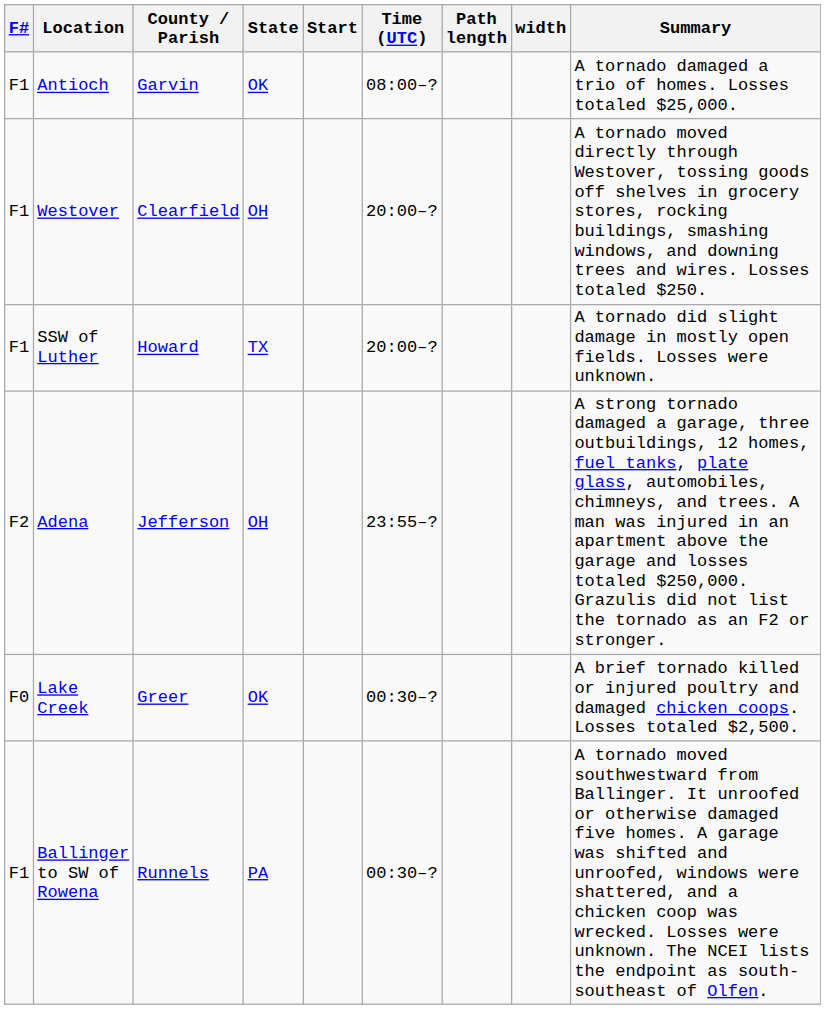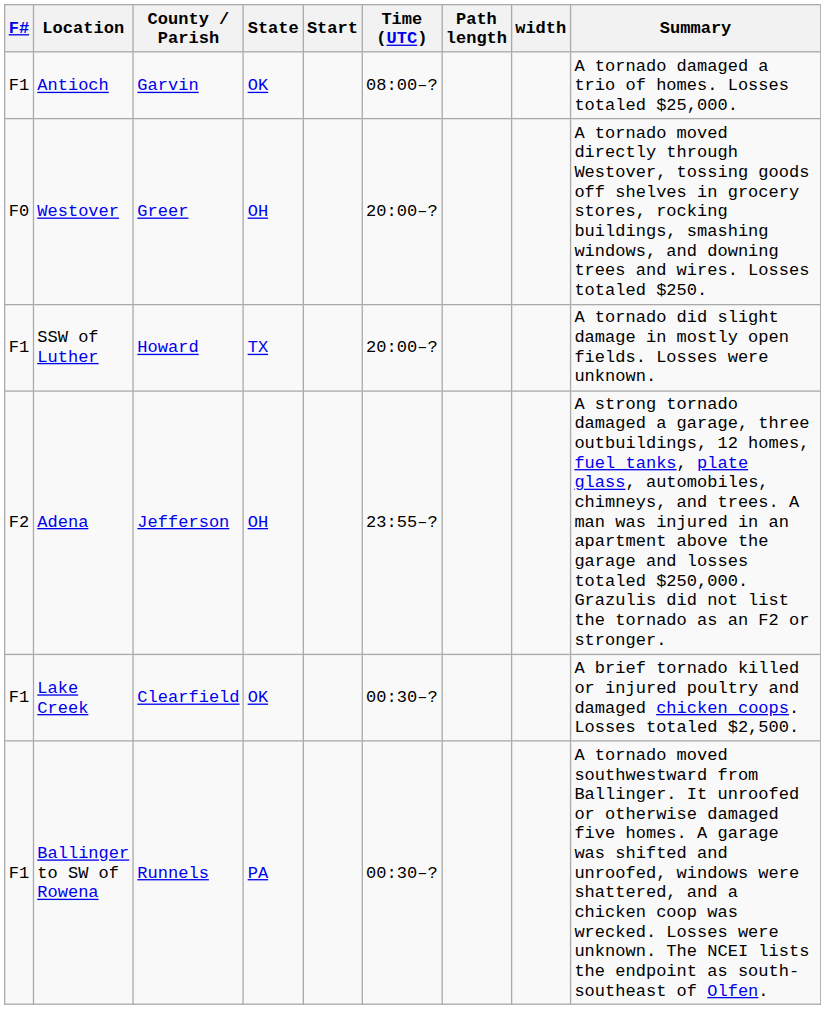(19, 212) F1 -> (19, 212) F0
(188, 212) Clearfield -> (163, 212) Greer
(19, 698) F0 -> (19, 698) F1
(163, 698) Greer -> (188, 698) Clearfield
